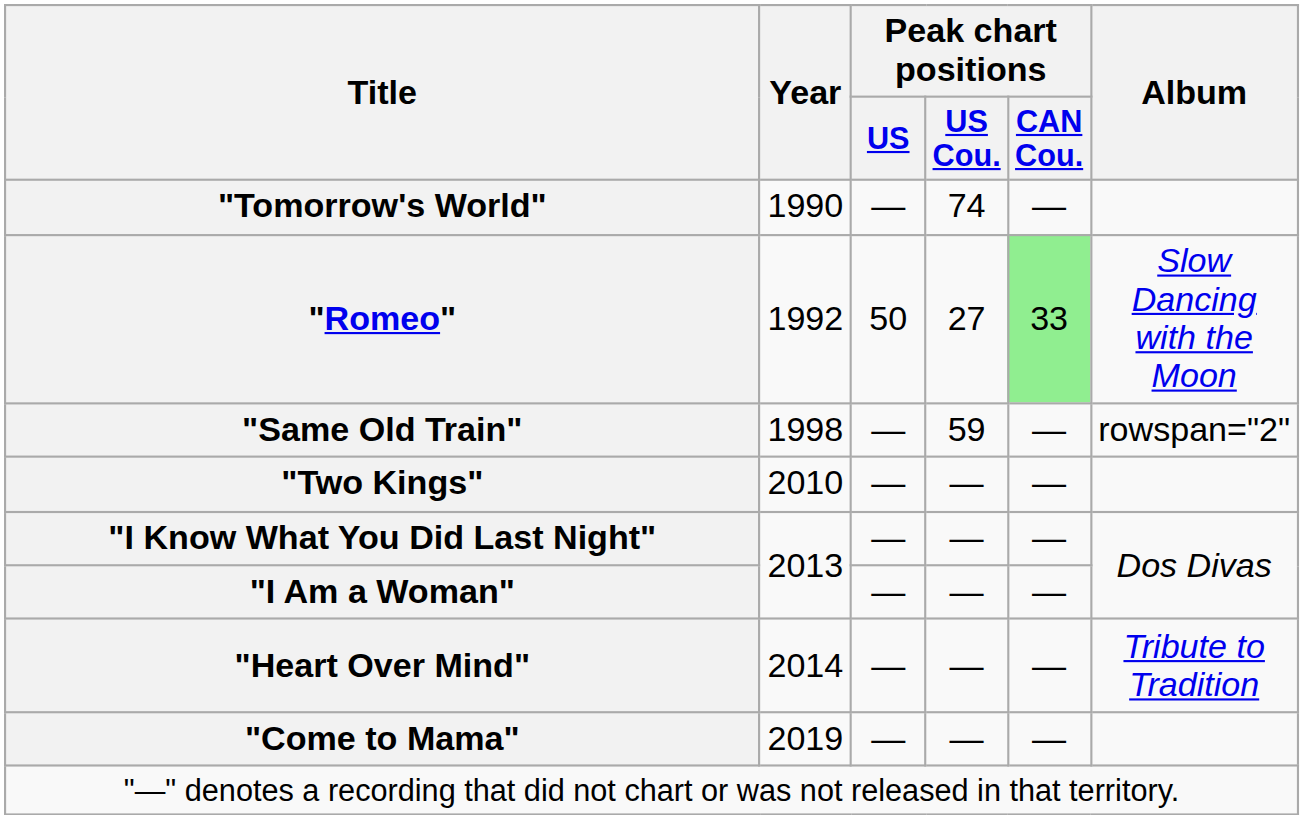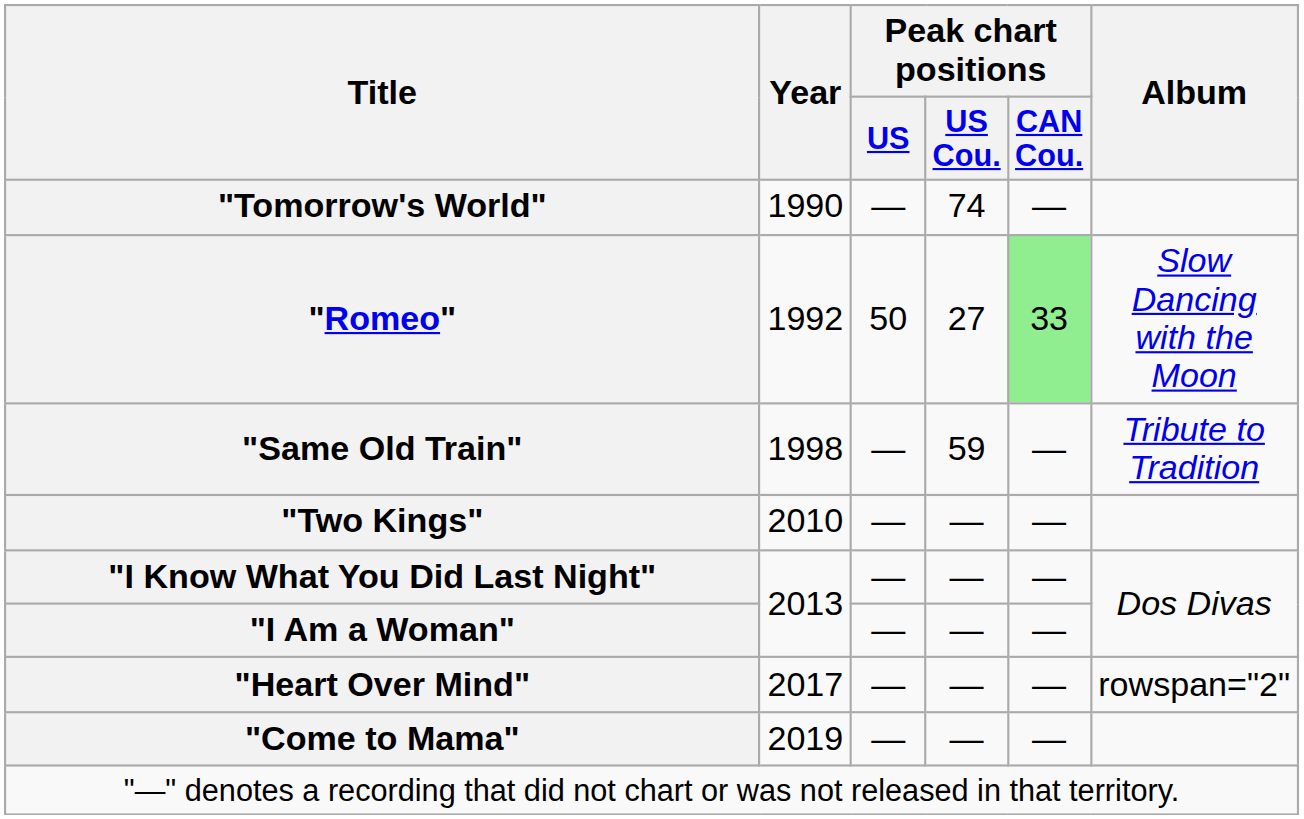(1194, 429) rowspan="2" -> (1194, 448) Tribute to Tradition
(805, 664) 2014 -> (805, 684) 2017
(1194, 664) Tribute to Tradition -> (1194, 684) rowspan="2"
